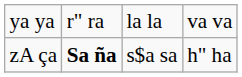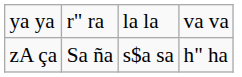(92, 54) bold -> (90, 54) normal
